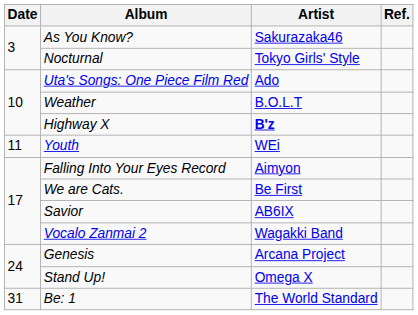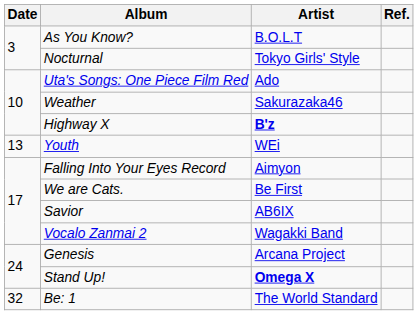(299, 37) Sakurazaka46 -> (278, 37) B.O.L.T
(278, 102) B.O.L.T -> (299, 102) Sakurazaka46
(15, 146) 11 -> (15, 146) 13
(284, 277) normal -> (284, 277) bold
(15, 299) 31 -> (15, 299) 32
